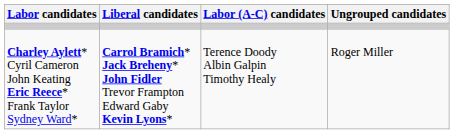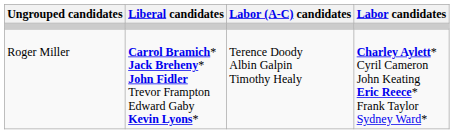columns swapped: (52, 14) <-> (388, 14)
